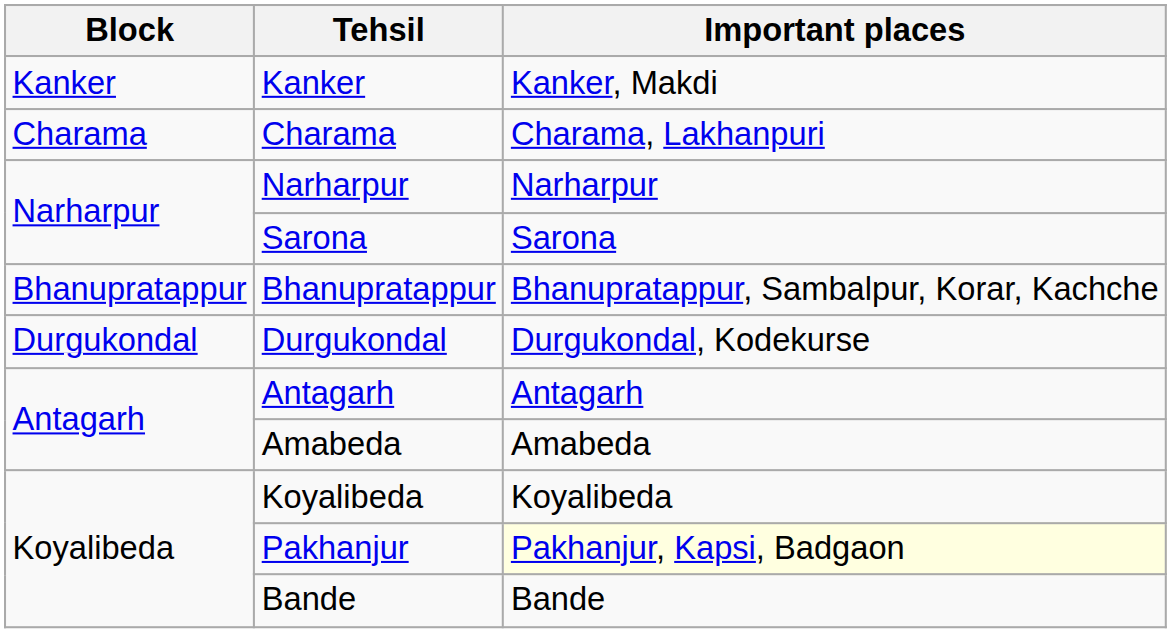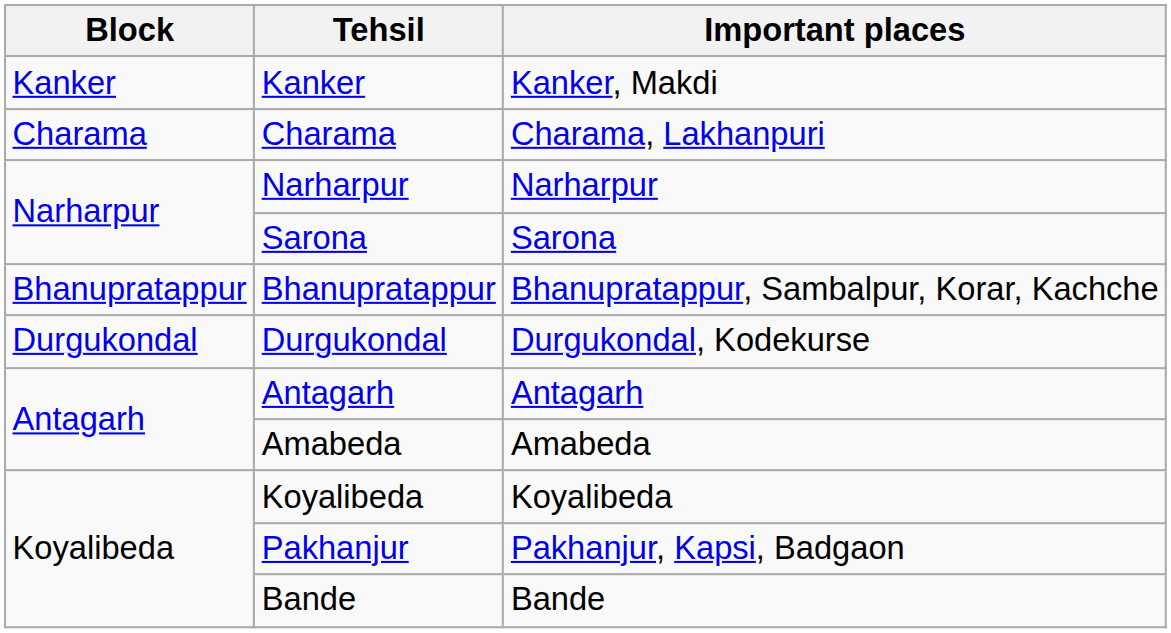(708, 548) lightyellow background -> (708, 548) no background
